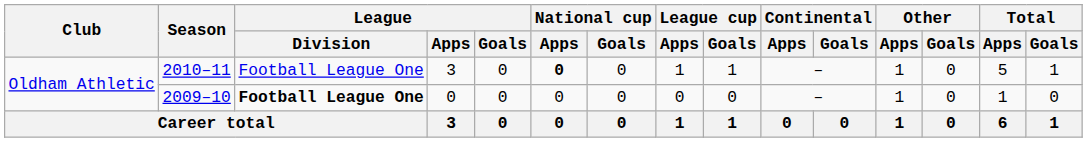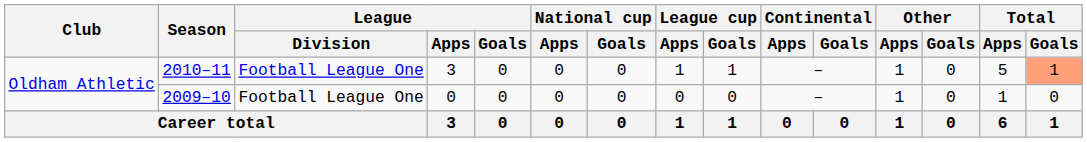(559, 71) bold -> (559, 71) normal
(1054, 71) no background -> (1054, 71) lightsalmon background
(331, 97) bold -> (331, 97) normal
